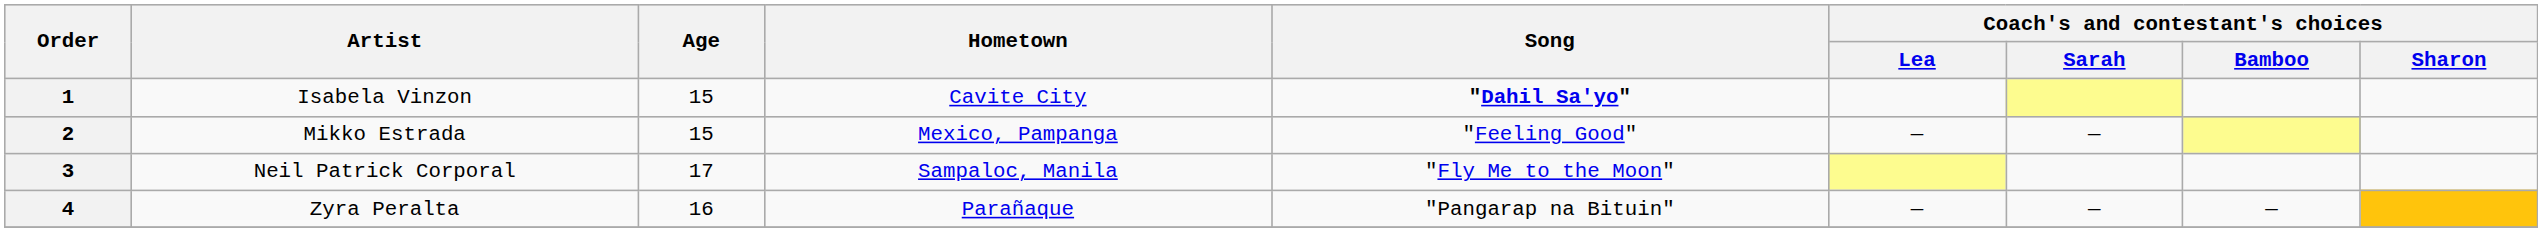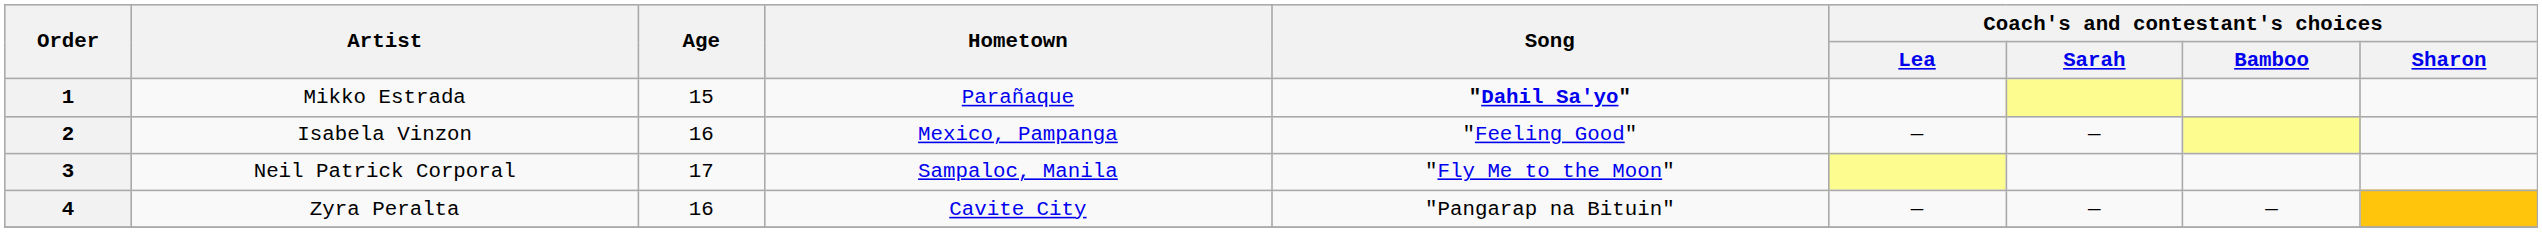(385, 98) Isabela Vinzon -> (385, 98) Mikko Estrada
(1018, 98) Cavite City -> (1018, 98) Parañaque
(385, 135) Mikko Estrada -> (385, 135) Isabela Vinzon
(701, 135) 15 -> (701, 135) 16
(1018, 209) Parañaque -> (1018, 209) Cavite City
